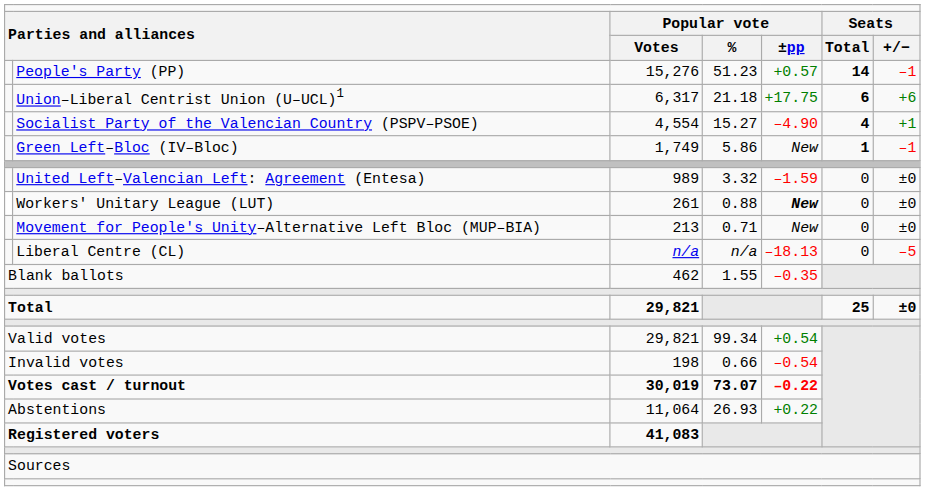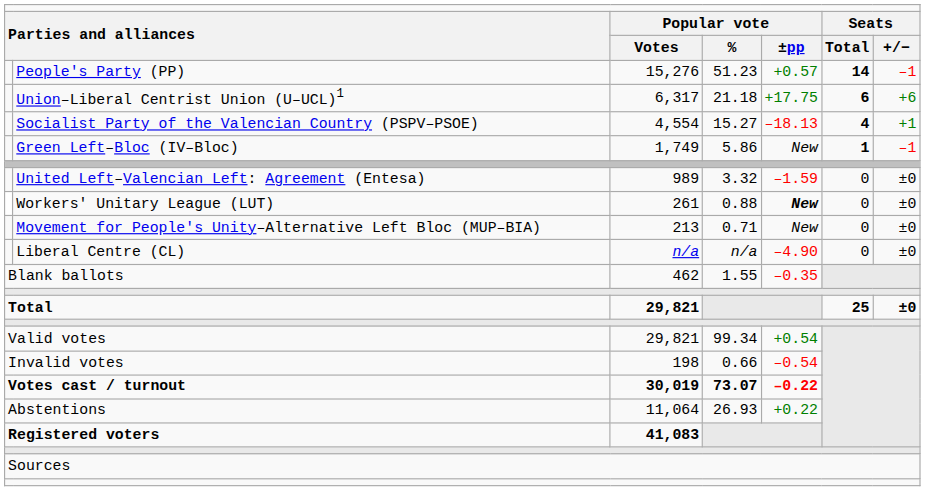(796, 124) –4.90 -> (791, 124) –18.13
(791, 252) –18.13 -> (796, 252) –4.90
(908, 252) –5 -> (908, 252) ±0
